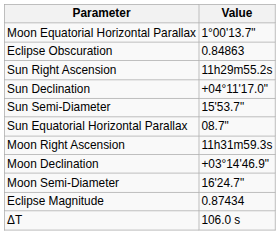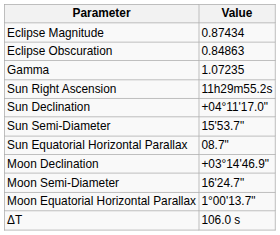rows swapped: (55, 201) <-> (102, 32)
+ row: (28, 70)
- row: (66, 145)
